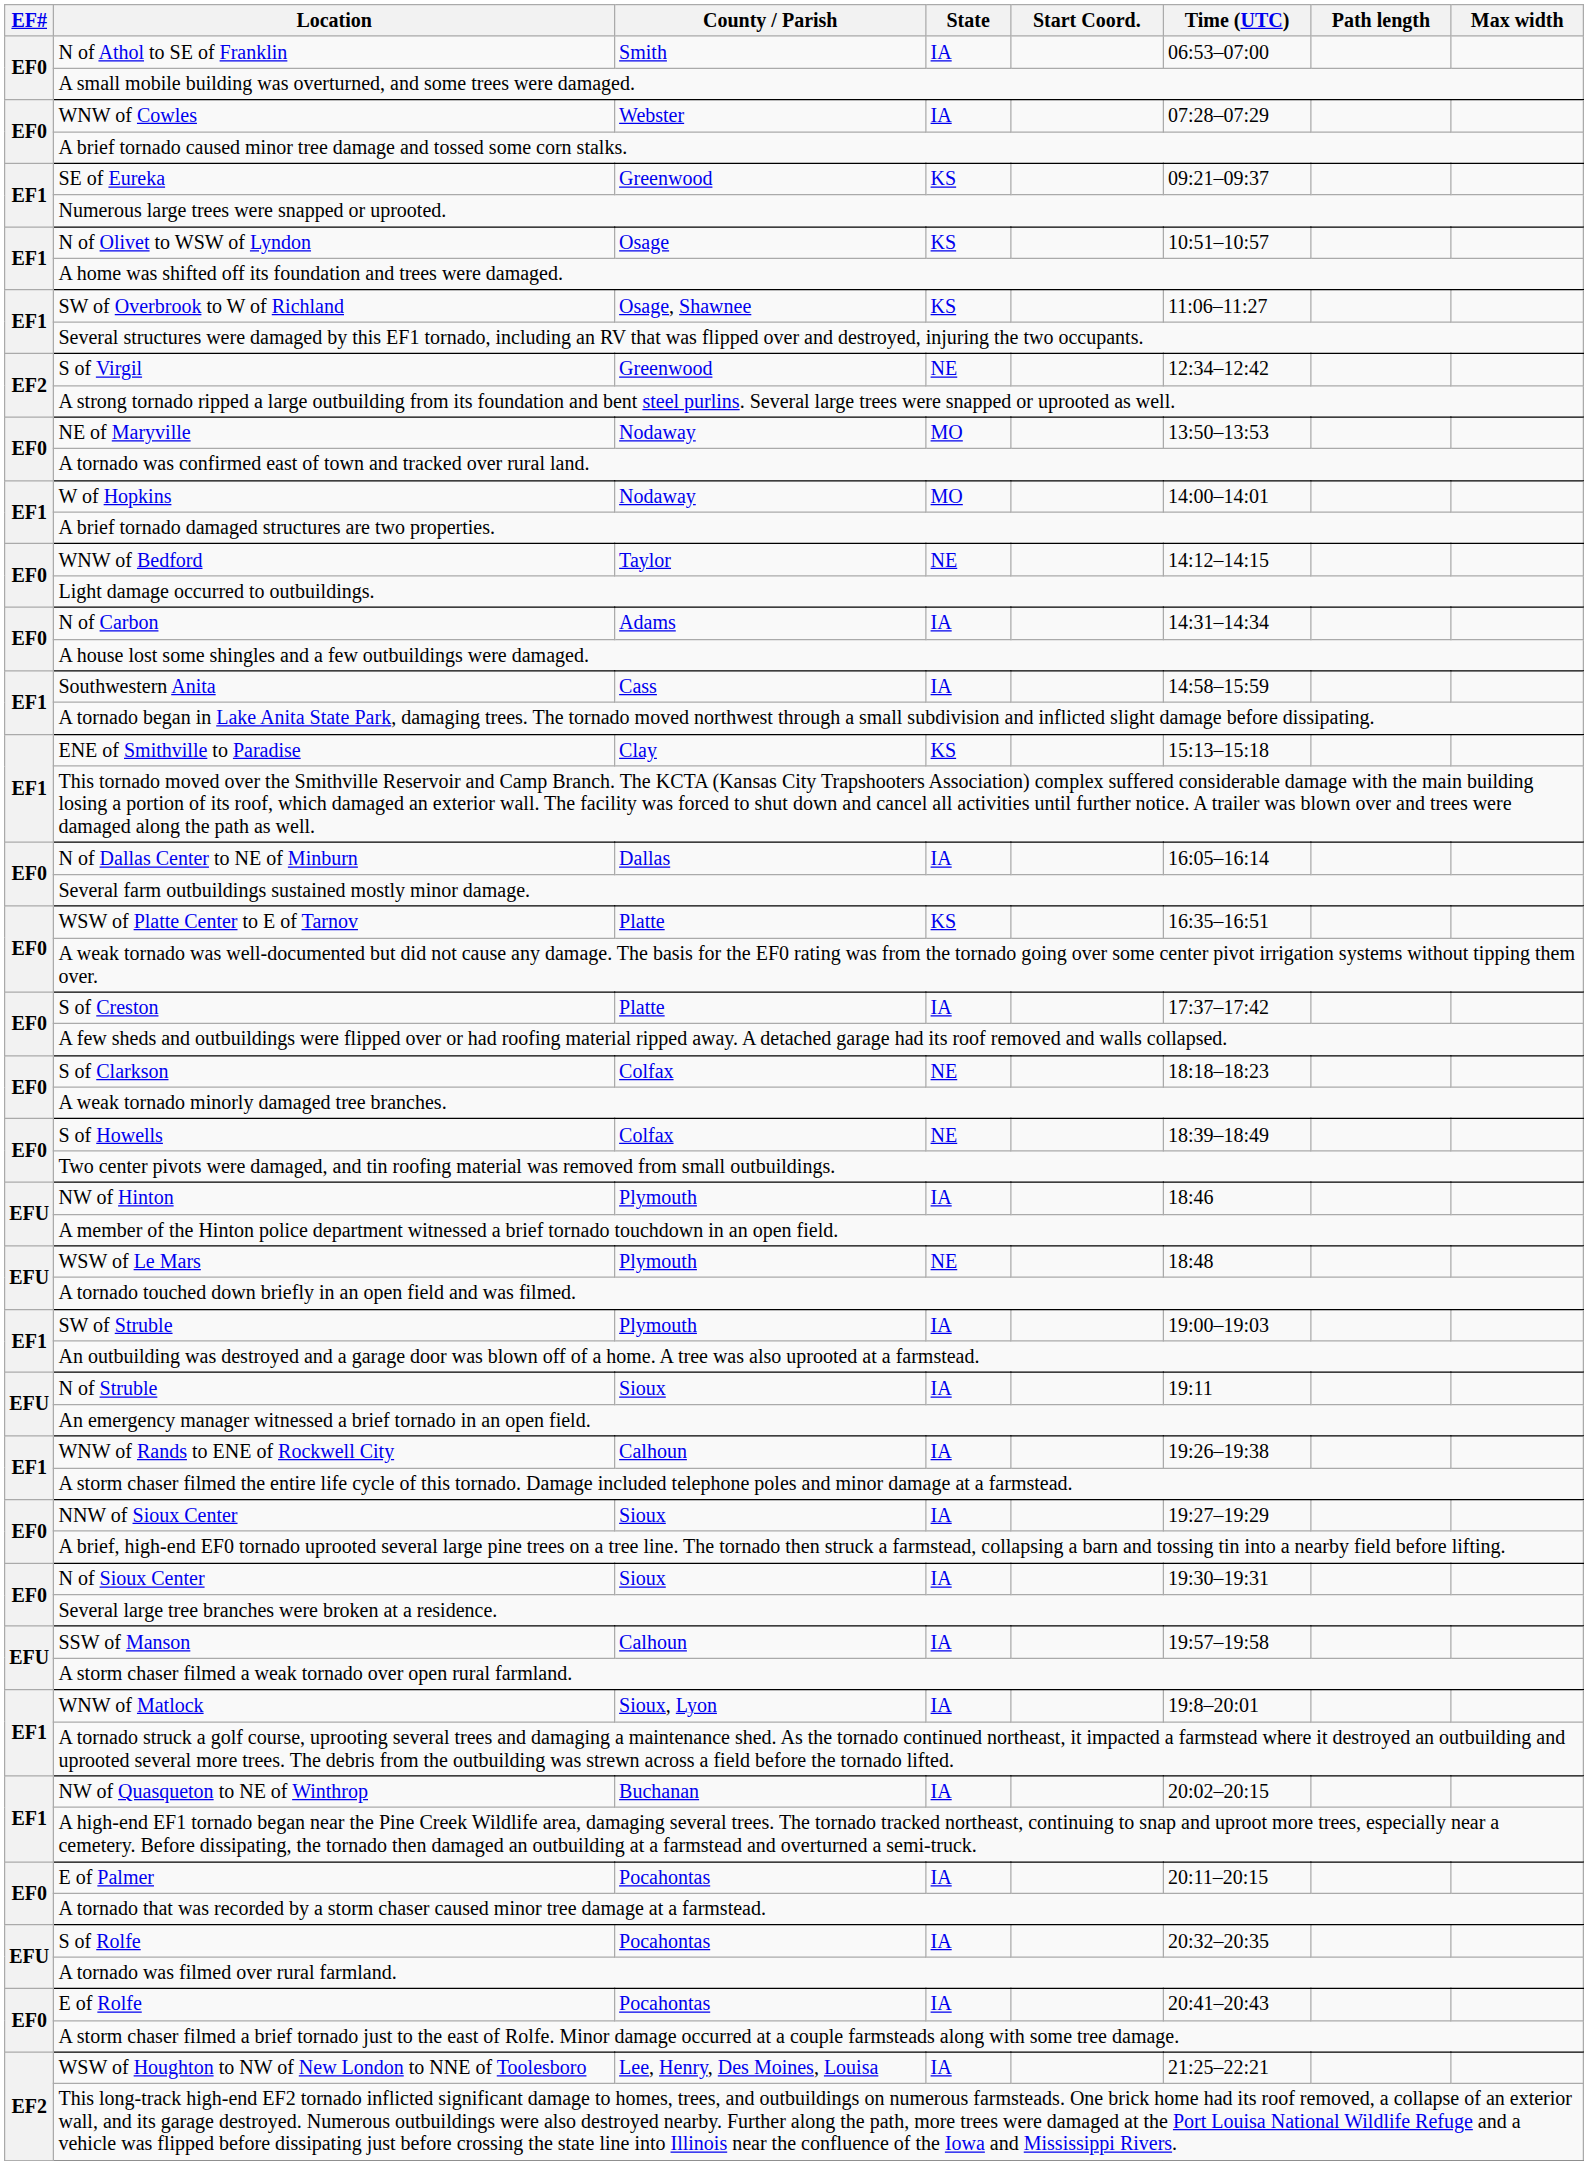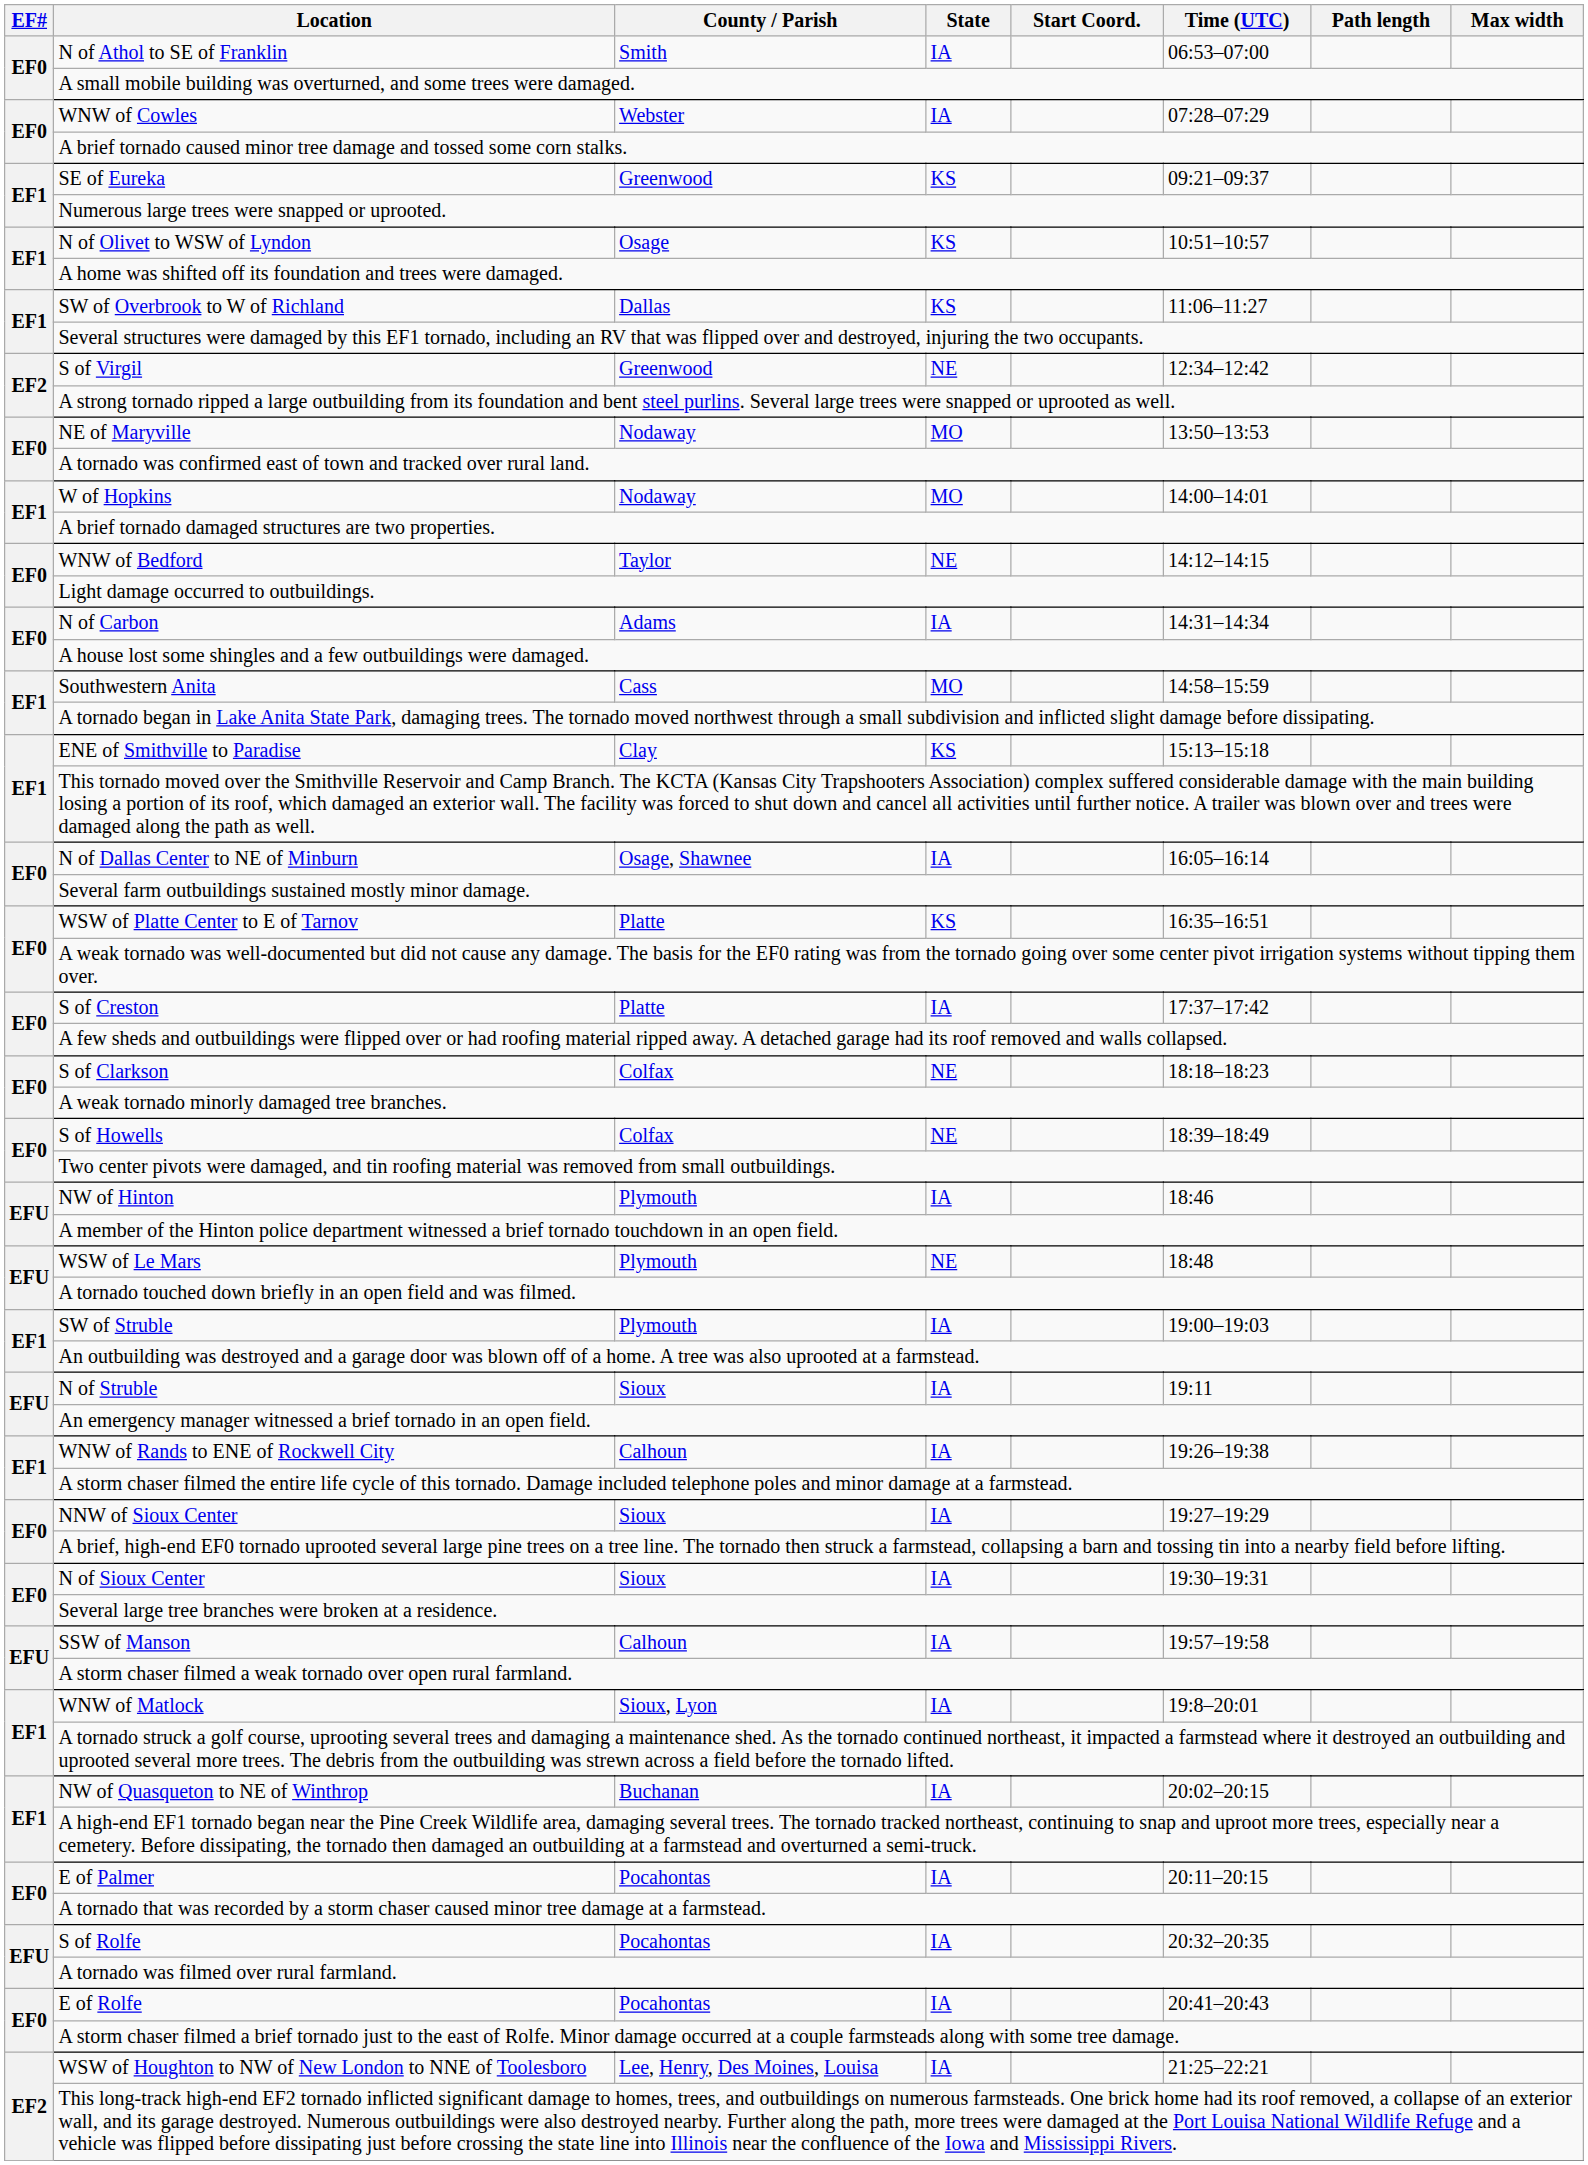(685, 305) Osage, Shawnee -> (645, 305) Dallas
(941, 686) IA -> (947, 686) MO
(645, 858) Dallas -> (685, 858) Osage, Shawnee
